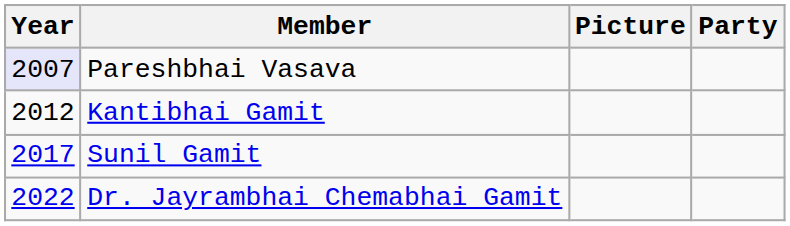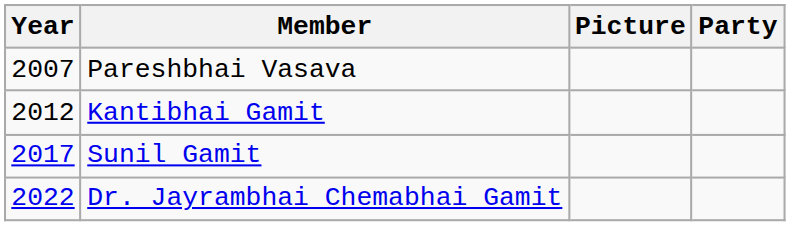(43, 70) lavender background -> (43, 70) no background
